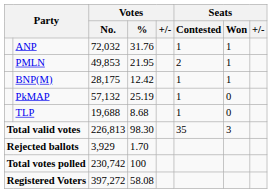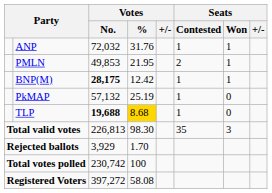(105, 79) normal -> (105, 79) bold
(105, 113) normal -> (105, 113) bold
(139, 113) no background -> (139, 113) gold background
